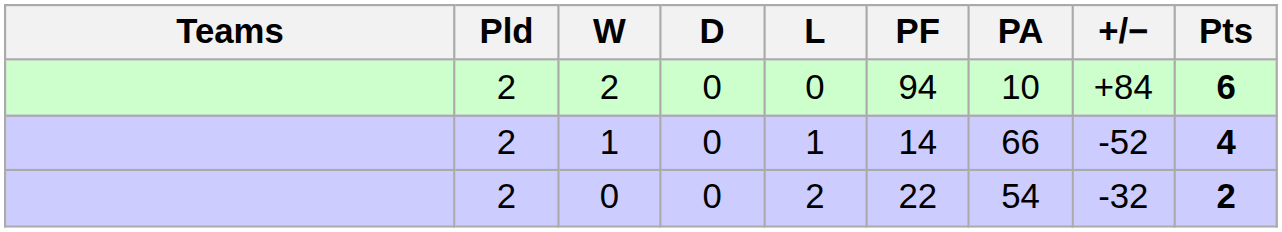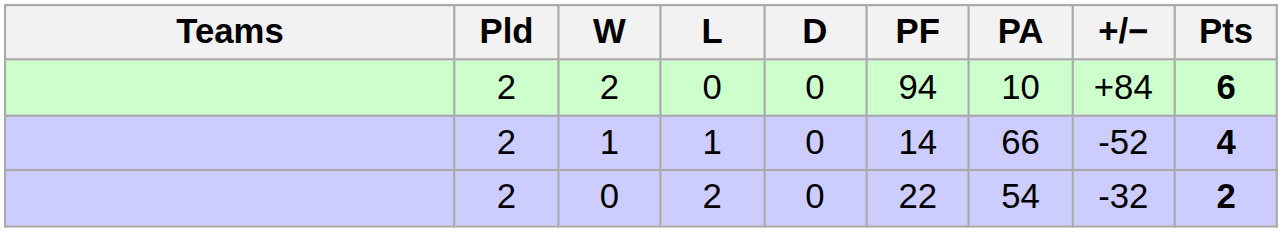columns swapped: (712, 32) <-> (815, 32)
